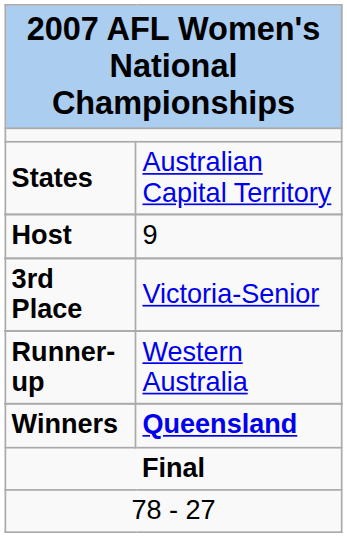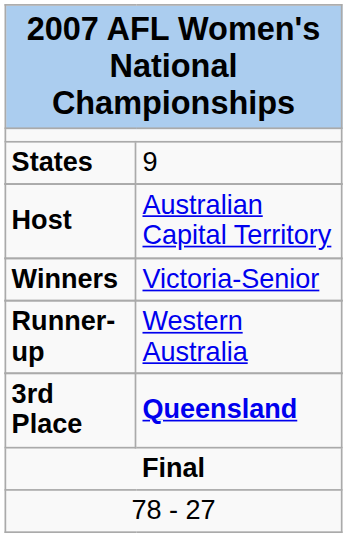(237, 177) Australian Capital Territory -> (150, 162) 9
(150, 235) 9 -> (237, 220) Australian Capital Territory
(47, 293) 3rd Place -> (65, 278) Winners
(65, 425) Winners -> (47, 410) 3rd Place
